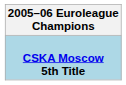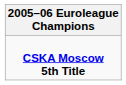(63, 64) lightblue background -> (63, 64) no background
